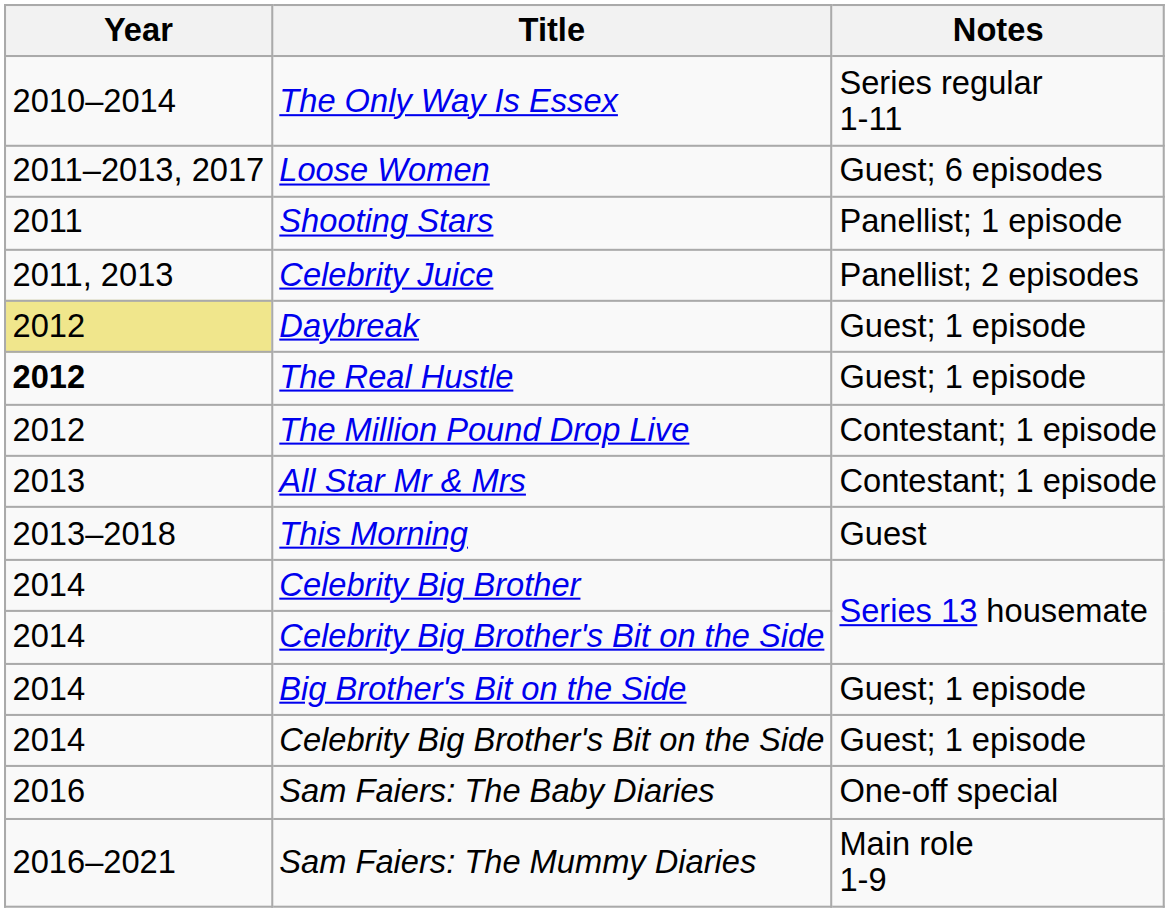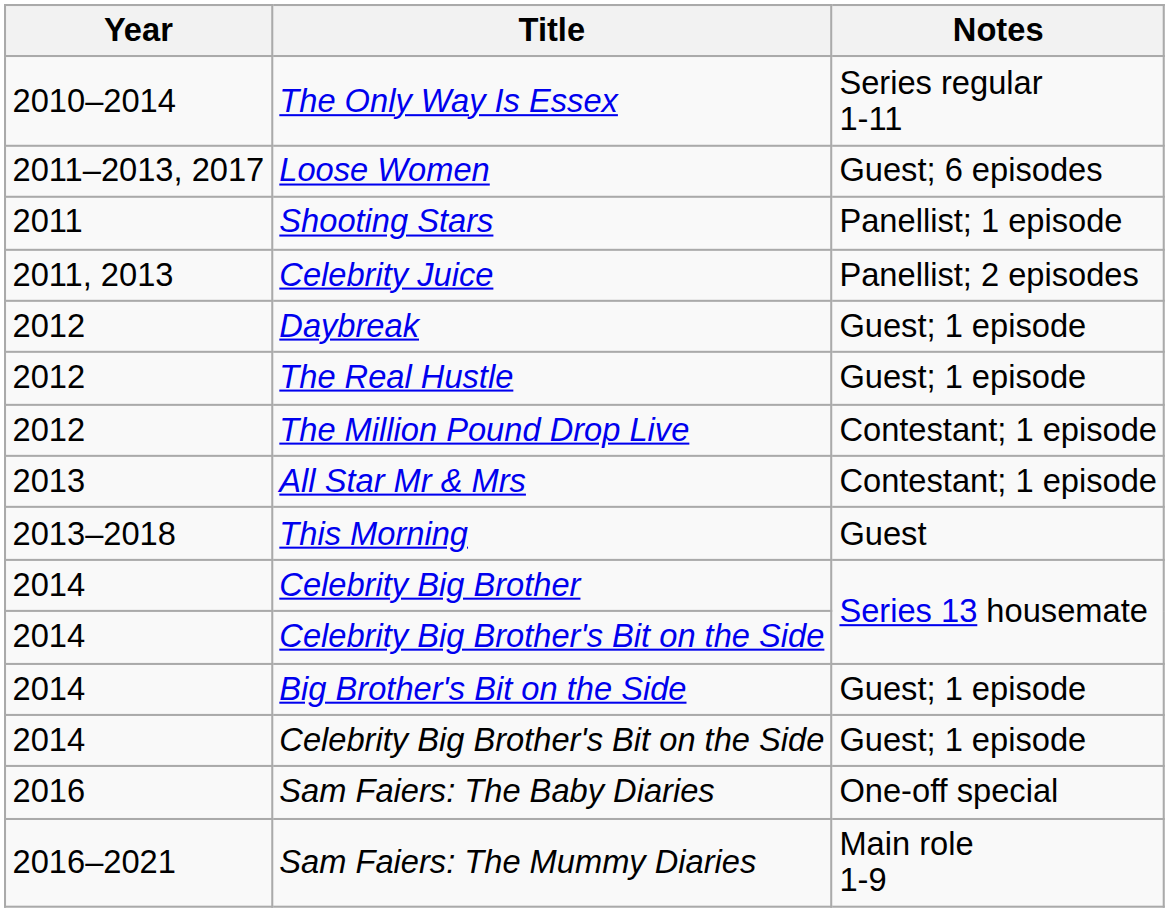(49, 325) khaki background -> (49, 325) no background
(49, 377) bold -> (49, 377) normal
